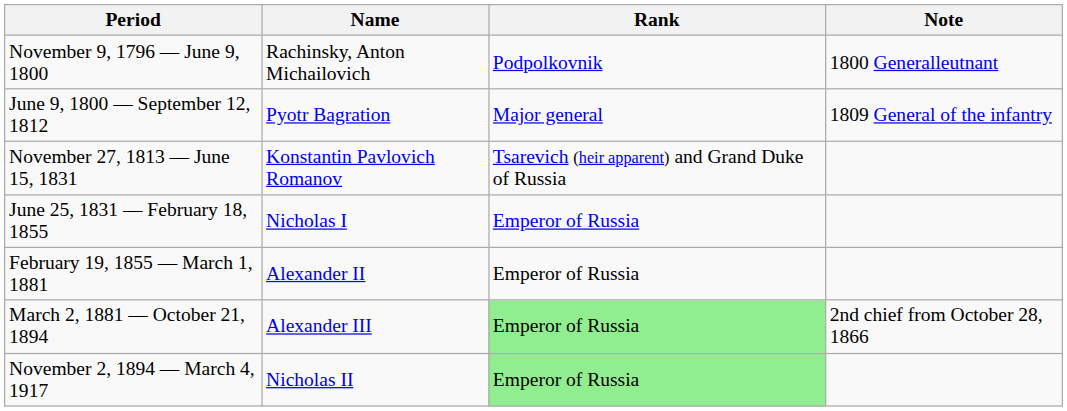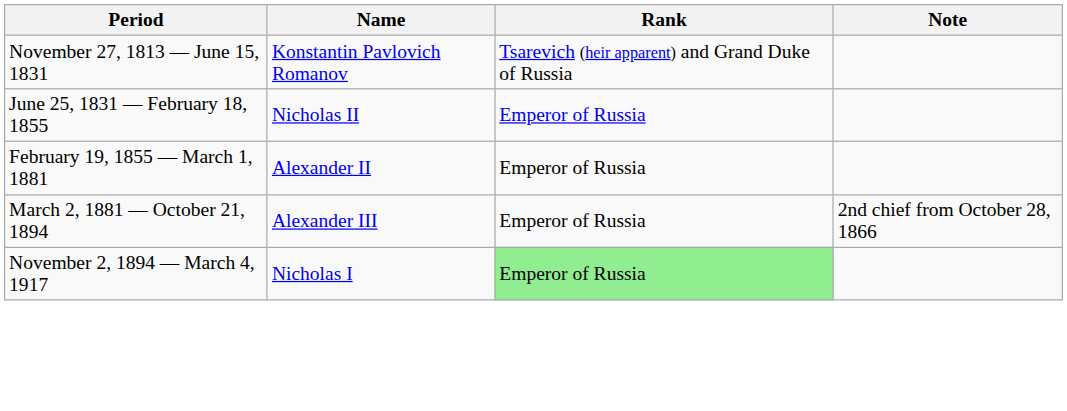- row: (124, 61)
- row: (130, 114)
(306, 220) Nicholas I -> (316, 114) Nicholas II
(566, 326) lightgreen background -> (572, 220) no background
(310, 379) Nicholas II -> (312, 273) Nicholas I
